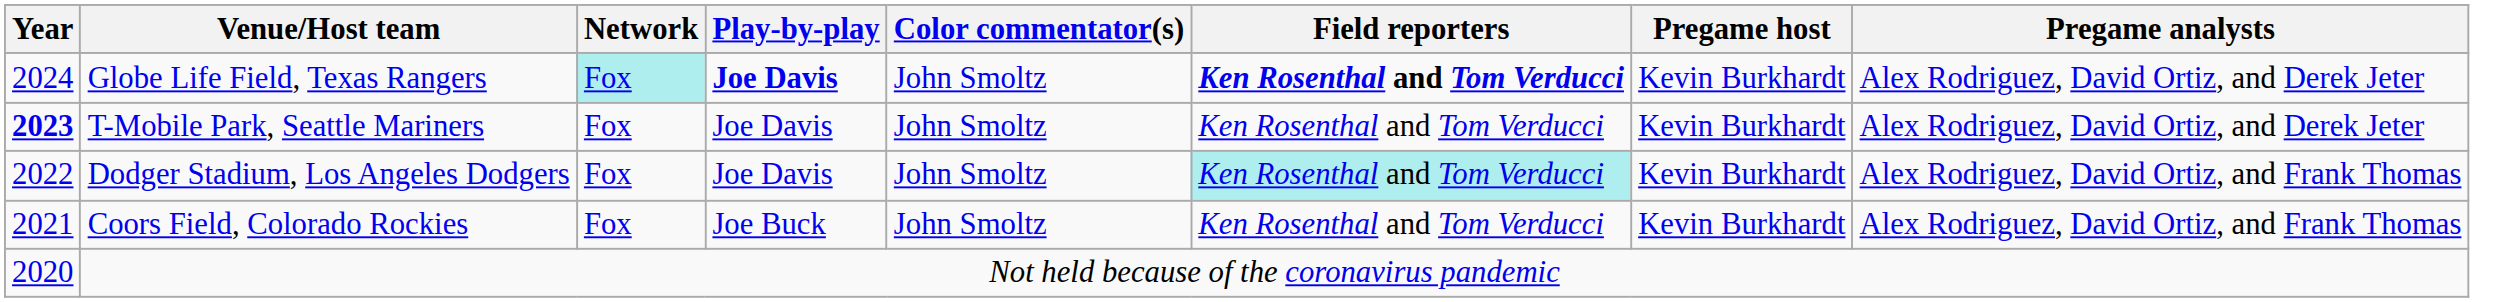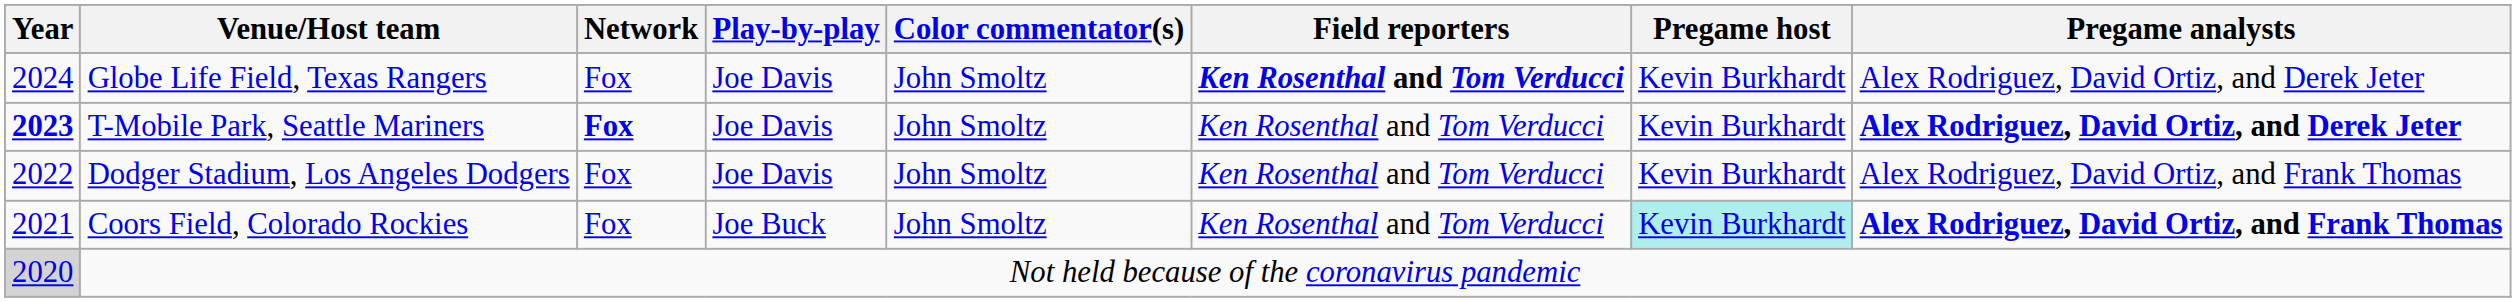(608, 77) paleturquoise background -> (608, 77) no background
(775, 77) bold -> (773, 77) normal
(608, 126) normal -> (609, 126) bold
(2142, 126) normal -> (2161, 126) bold
(1401, 175) paleturquoise background -> (1401, 175) no background
(1742, 223) no background -> (1742, 223) paleturquoise background
(2161, 223) normal -> (2181, 223) bold
(43, 272) no background -> (43, 272) lightgrey background
